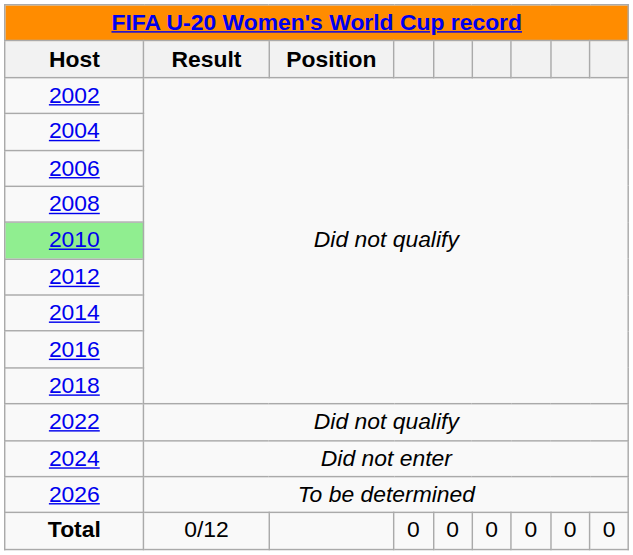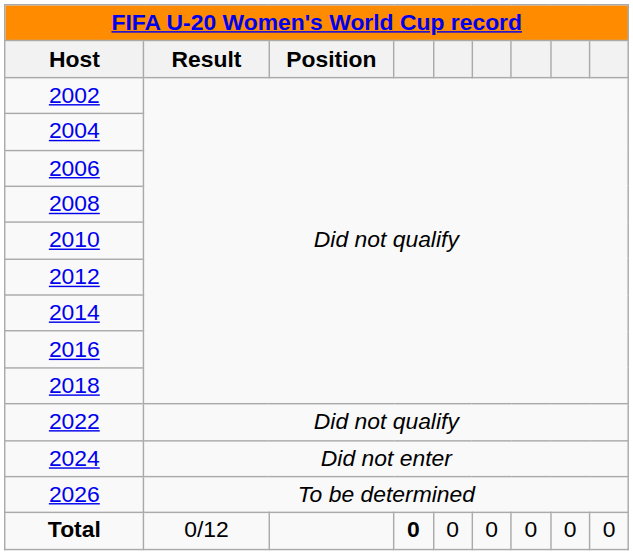(74, 240) lightgreen background -> (74, 240) no background
(413, 530) normal -> (413, 530) bold
